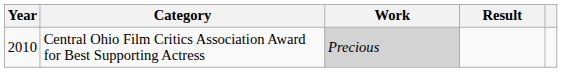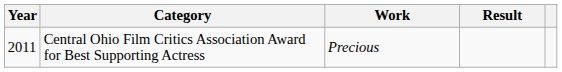(22, 47) 2010 -> (22, 47) 2011
(354, 47) lightgrey background -> (354, 47) no background
